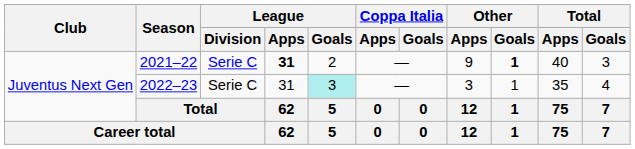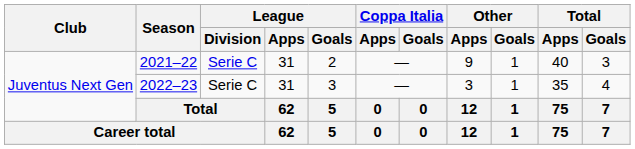(286, 62) bold -> (286, 62) normal
(515, 62) bold -> (515, 62) normal
(332, 86) paleturquoise background -> (332, 86) no background
